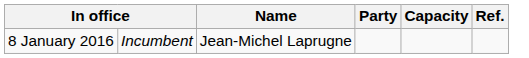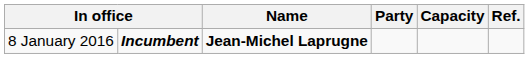(157, 41) normal -> (160, 41) bold
(276, 41) normal -> (287, 41) bold
